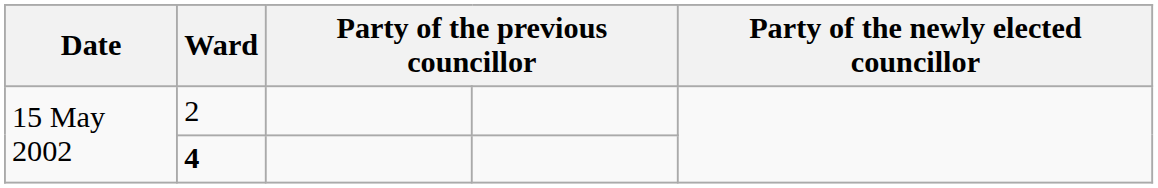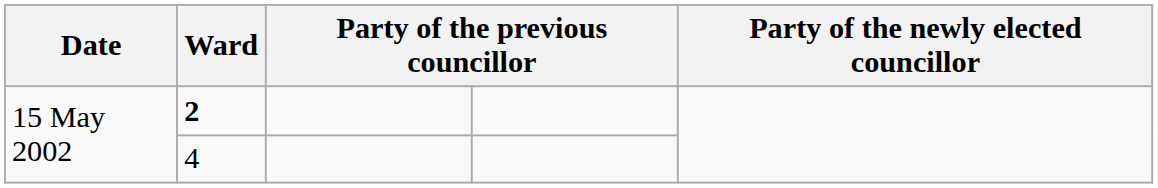(192, 110) normal -> (192, 110) bold
(192, 158) bold -> (192, 158) normal
